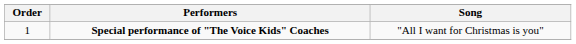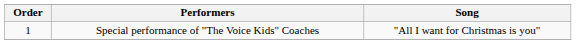(210, 30) bold -> (208, 30) normal
